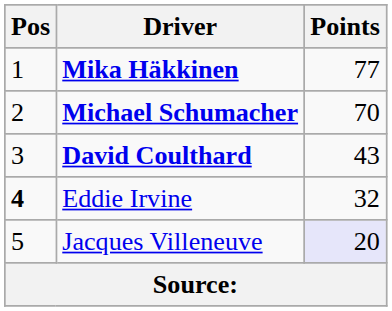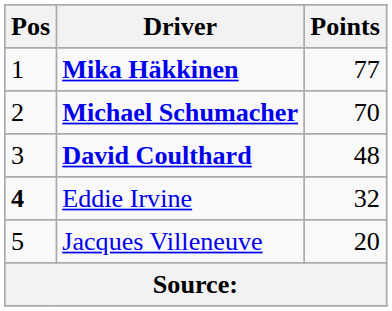(367, 155) 43 -> (367, 155) 48
(367, 241) lavender background -> (367, 241) no background
